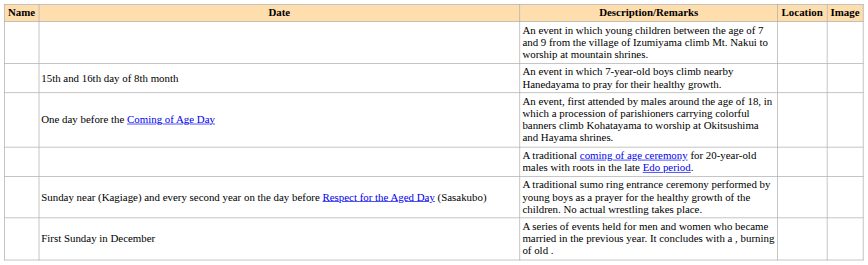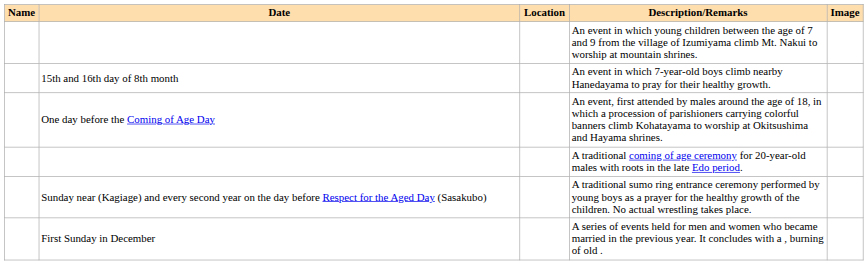columns swapped: (649, 13) <-> (802, 13)
